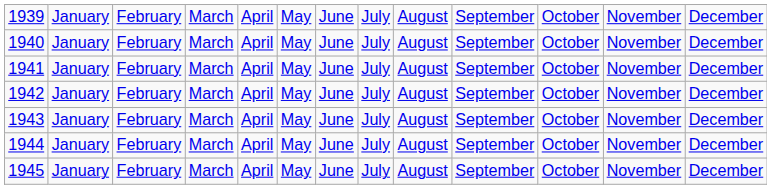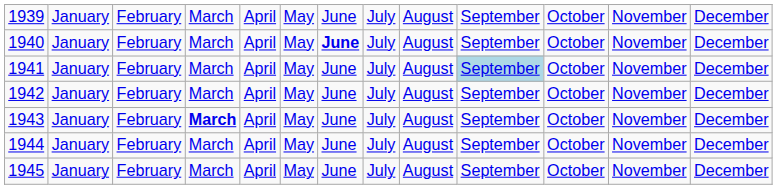(336, 42) normal -> (340, 42) bold
(495, 68) no background -> (500, 68) lightblue background
(211, 119) normal -> (212, 119) bold
